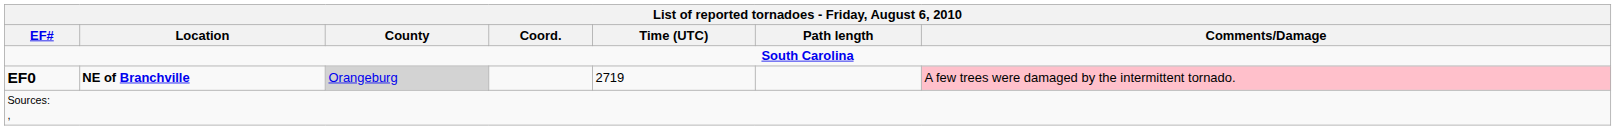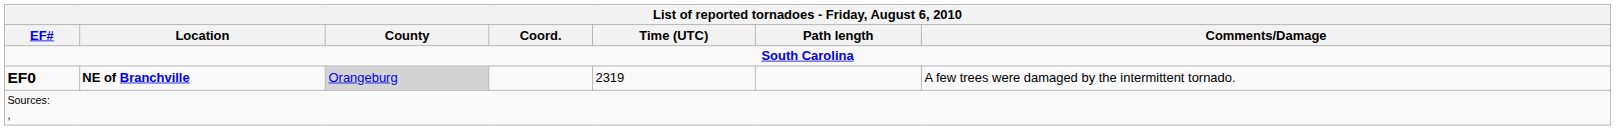(610, 78) 2719 -> (610, 78) 2319
(1080, 78) pink background -> (1080, 78) no background
